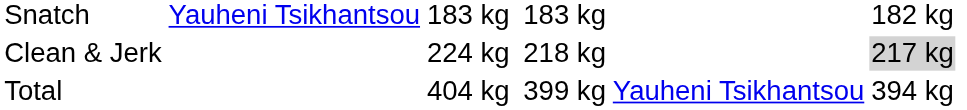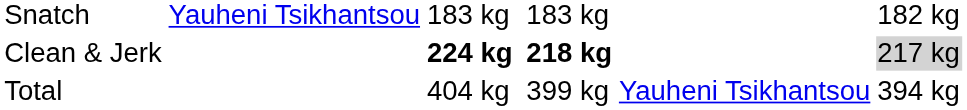(468, 53) normal -> (470, 53) bold
(565, 53) normal -> (569, 53) bold
